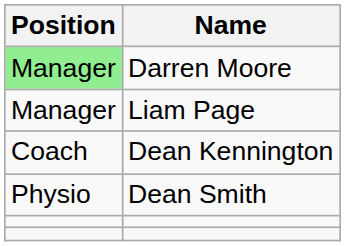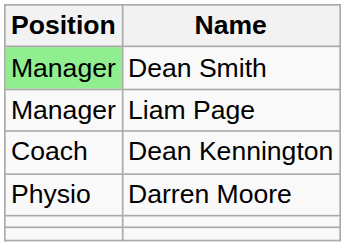(210, 67) Darren Moore -> (197, 67) Dean Smith
(197, 194) Dean Smith -> (210, 194) Darren Moore
